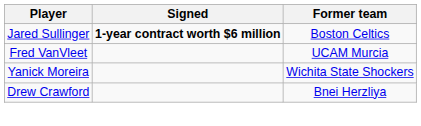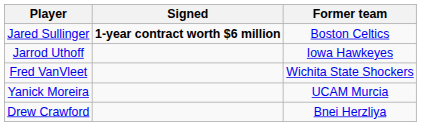+ row: (48, 53)
(350, 53) UCAM Murcia -> (350, 72) Wichita State Shockers
(350, 72) Wichita State Shockers -> (350, 92) UCAM Murcia
